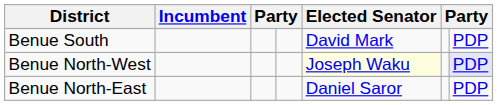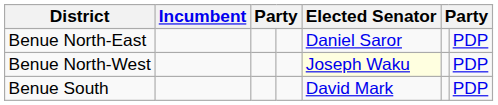rows swapped: (59, 40) <-> (77, 88)
(471, 64) lavender background -> (471, 64) no background
